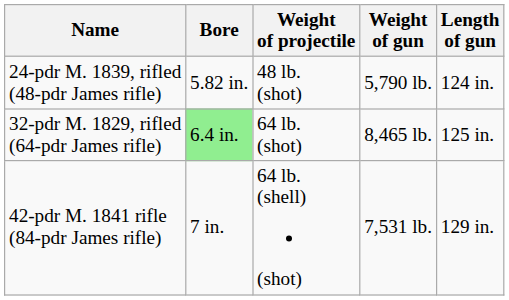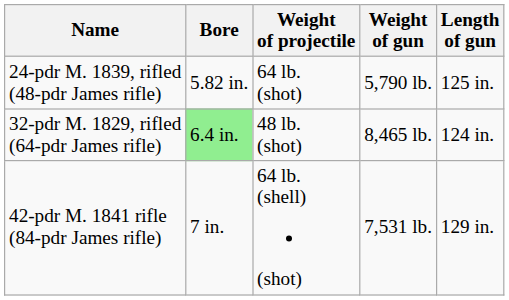(280, 82) 48 lb. (shot) -> (280, 82) 64 lb. (shot)
(467, 82) 124 in. -> (467, 82) 125 in.
(280, 134) 64 lb. (shot) -> (280, 134) 48 lb. (shot)
(467, 134) 125 in. -> (467, 134) 124 in.
